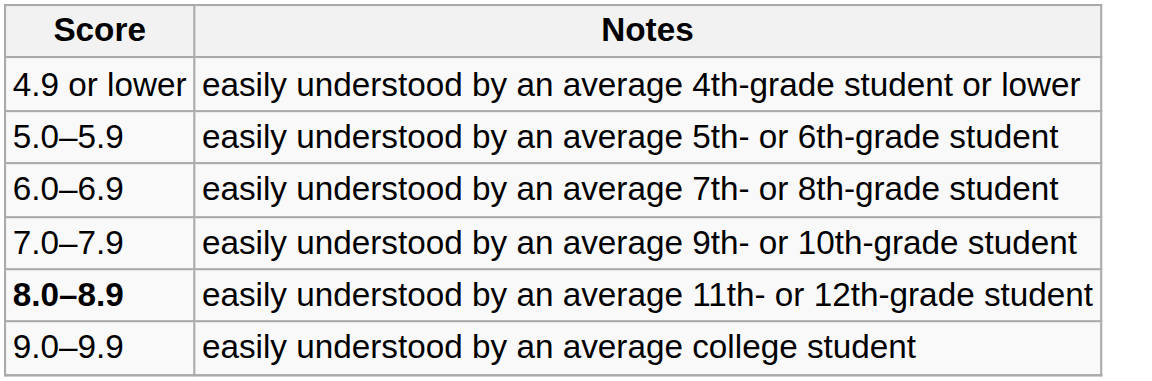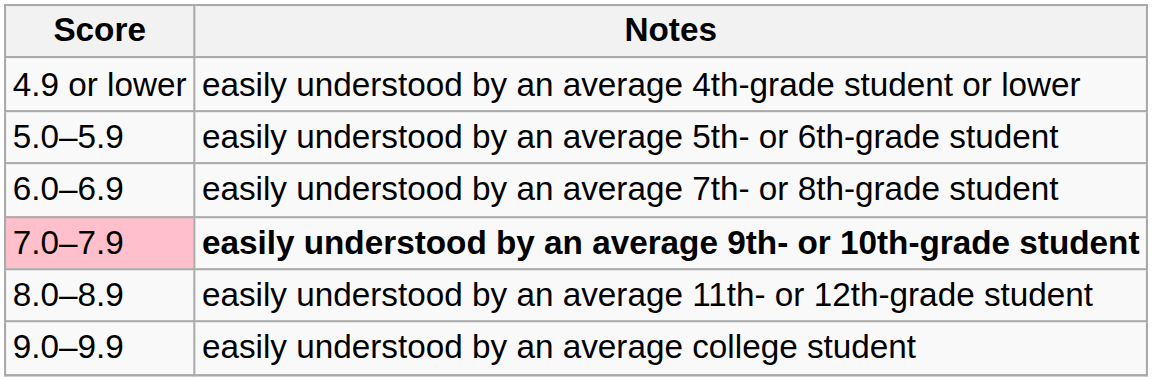(68, 242) no background -> (68, 242) pink background
(639, 242) normal -> (671, 242) bold
(68, 294) bold -> (68, 294) normal
